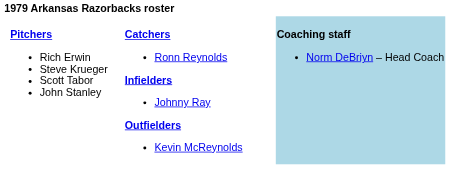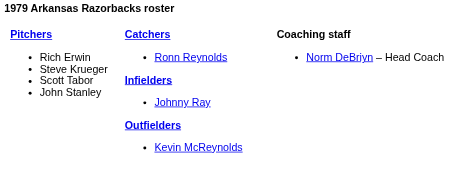(360, 46) lightblue background -> (360, 46) no background
